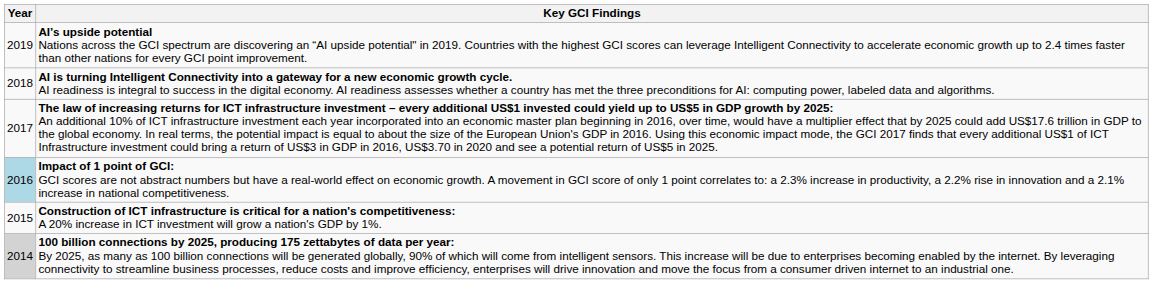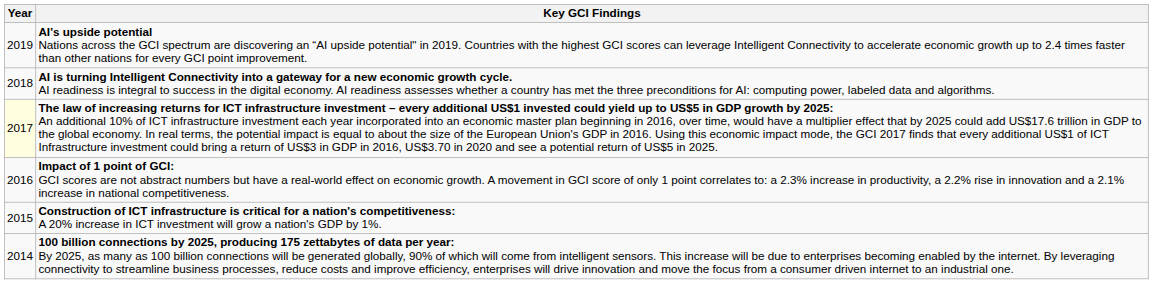(20, 128) no background -> (20, 128) lightyellow background
(20, 179) lightblue background -> (20, 179) no background
(20, 256) lightgrey background -> (20, 256) no background
